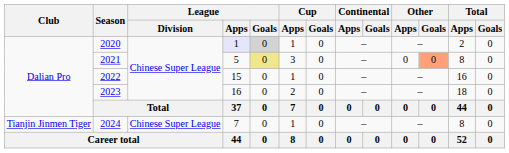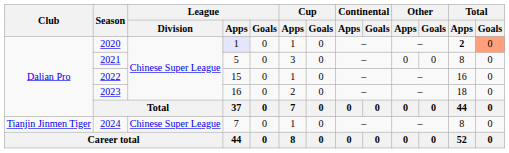(265, 44) lightgrey background -> (265, 44) no background
(462, 44) normal -> (462, 44) bold
(490, 44) no background -> (490, 44) lightsalmon background
(265, 60) khaki background -> (265, 60) no background
(434, 60) lightsalmon background -> (434, 60) no background
